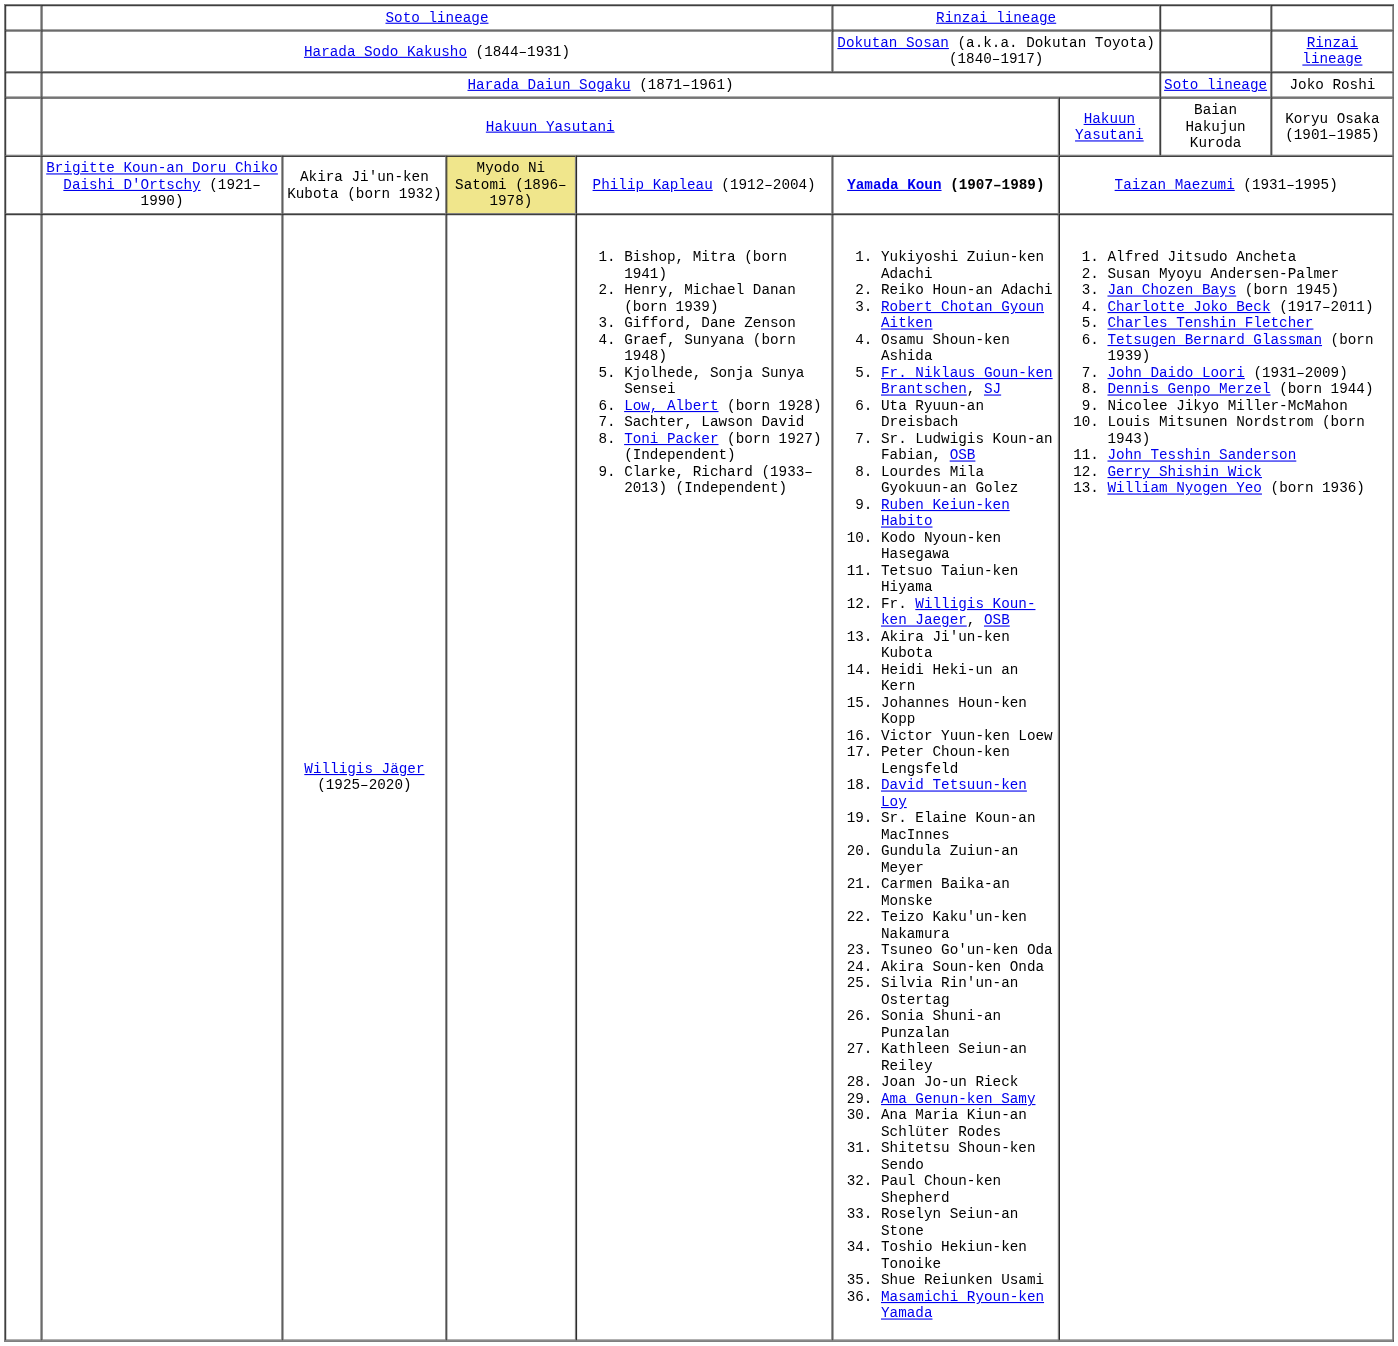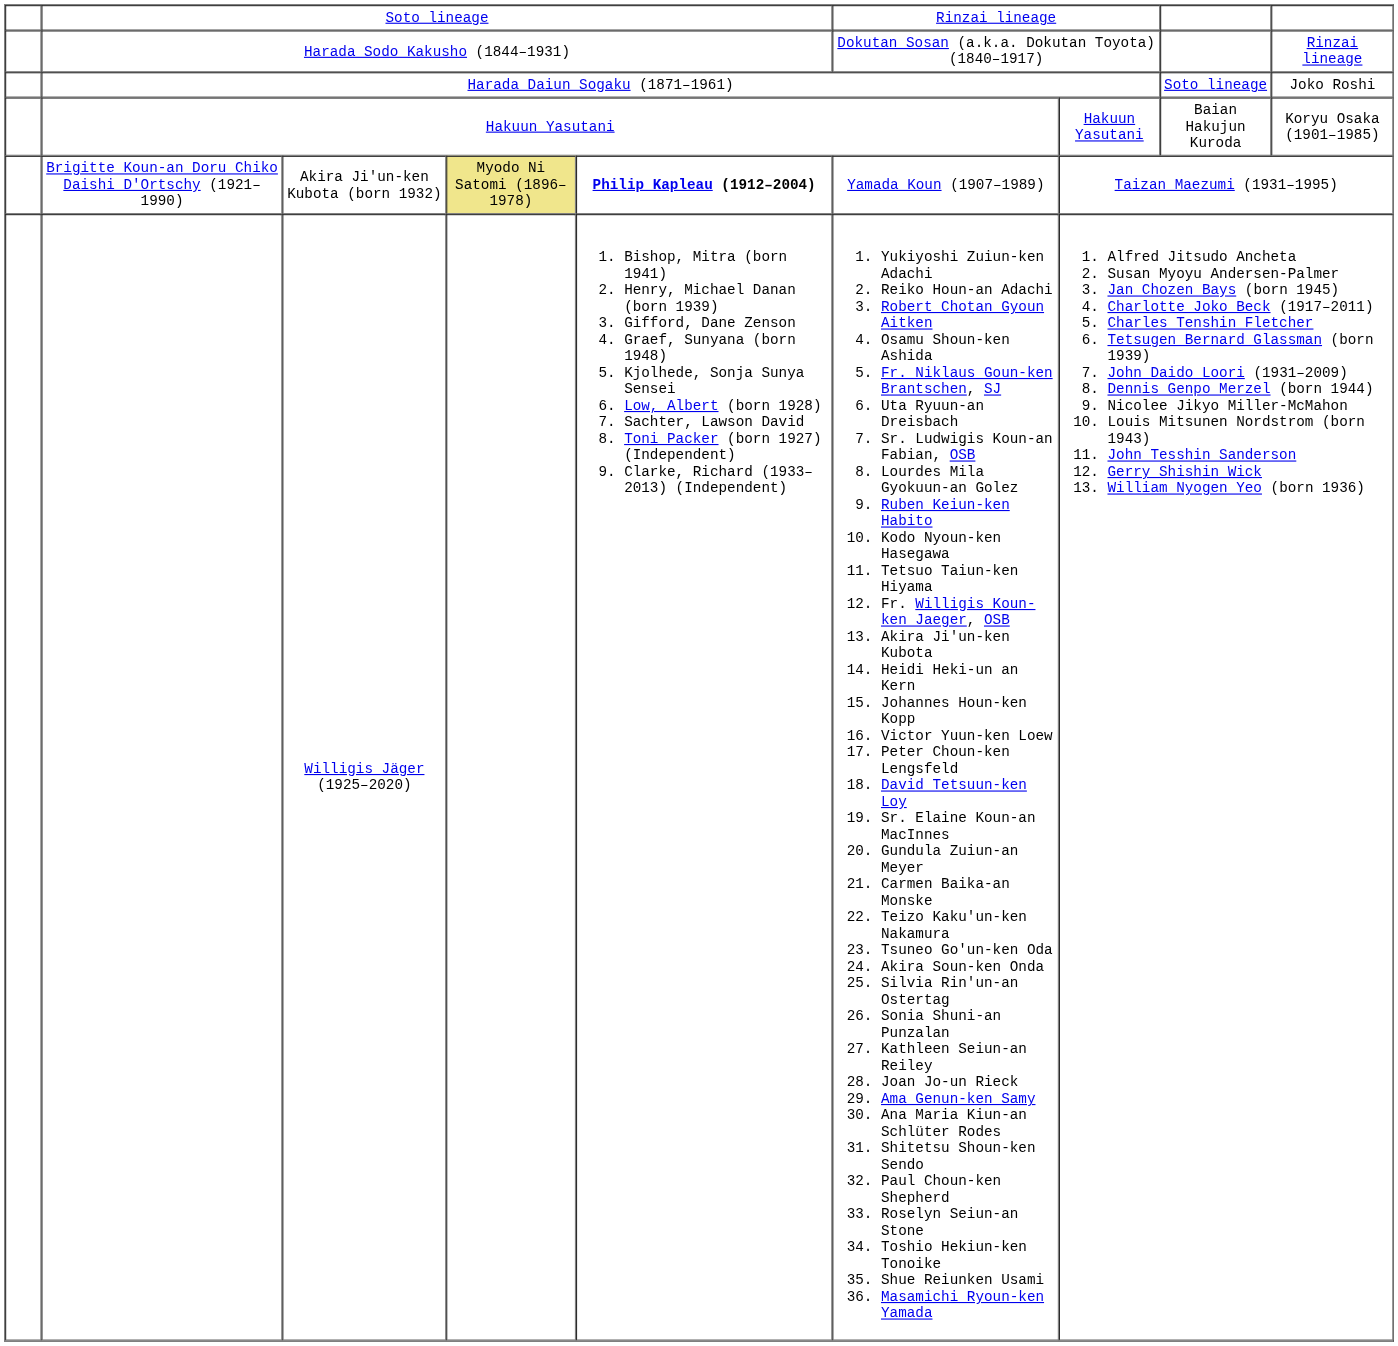(704, 185) normal -> (704, 185) bold
(946, 185) bold -> (946, 185) normal
